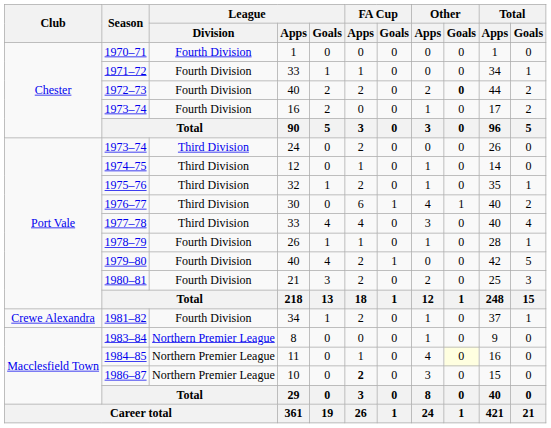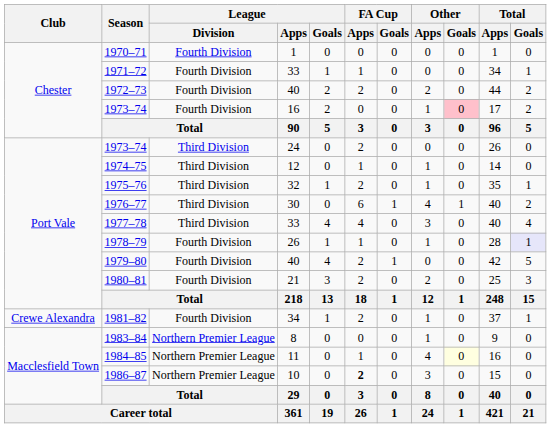(461, 90) bold -> (461, 90) normal
(461, 109) no background -> (461, 109) pink background
(528, 242) no background -> (528, 242) lavender background
